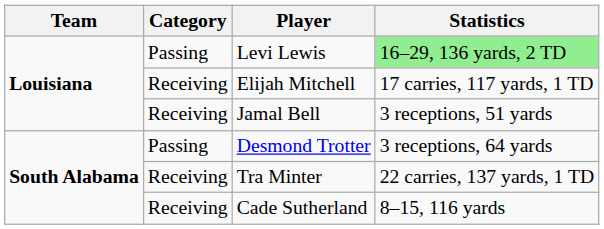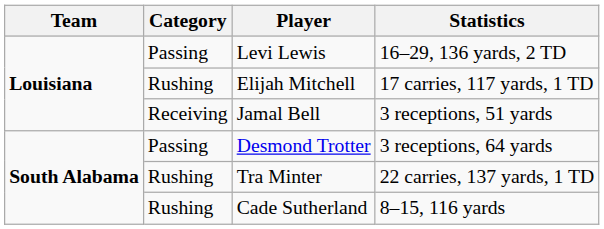(473, 51) lightgreen background -> (473, 51) no background
(188, 83) Receiving -> (181, 83) Rushing
(188, 176) Receiving -> (181, 176) Rushing
(188, 208) Receiving -> (181, 208) Rushing
